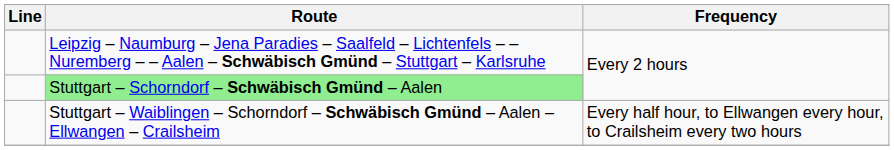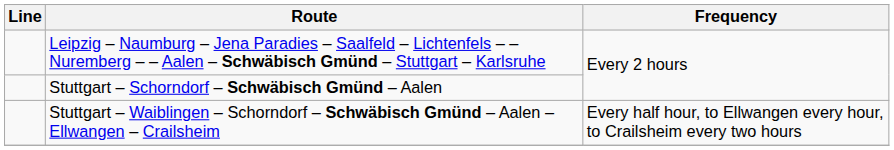(246, 87) lightgreen background -> (246, 87) no background
